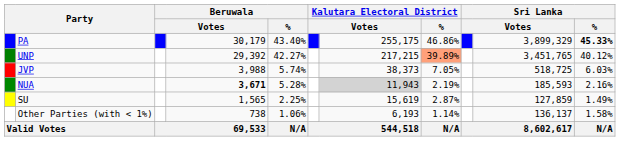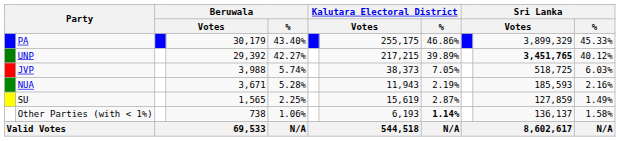(596, 41) bold -> (596, 41) normal
(443, 56) lightsalmon background -> (443, 56) no background
(548, 56) normal -> (548, 56) bold
(252, 85) bold -> (252, 85) normal
(403, 85) lightgrey background -> (403, 85) no background
(446, 114) normal -> (446, 114) bold
